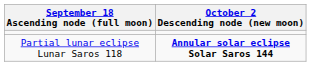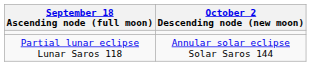(231, 48) bold -> (231, 48) normal
